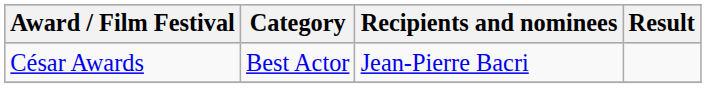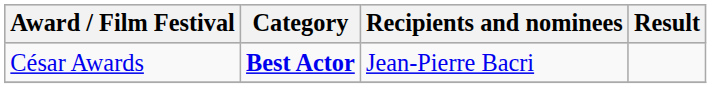(298, 62) normal -> (300, 62) bold
